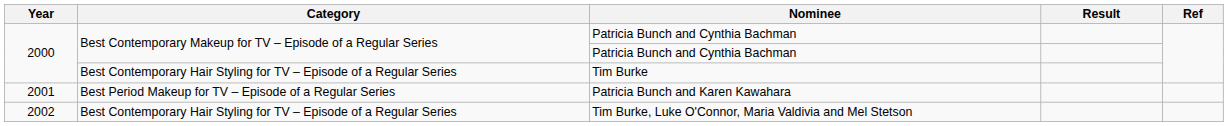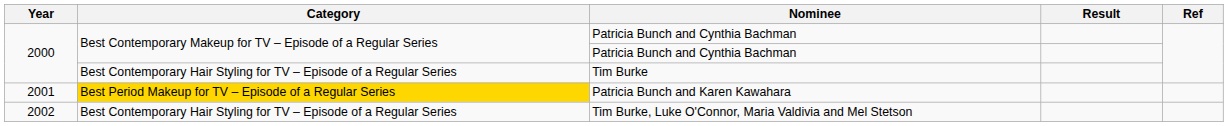(238, 92) no background -> (238, 92) gold background
